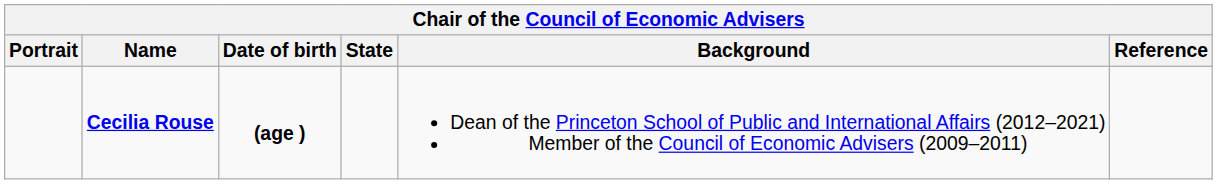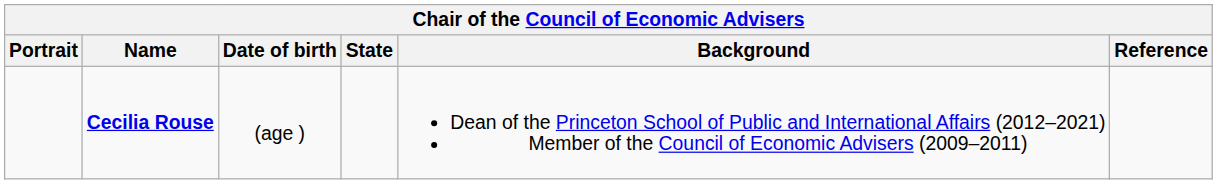(280, 133) bold -> (280, 133) normal
